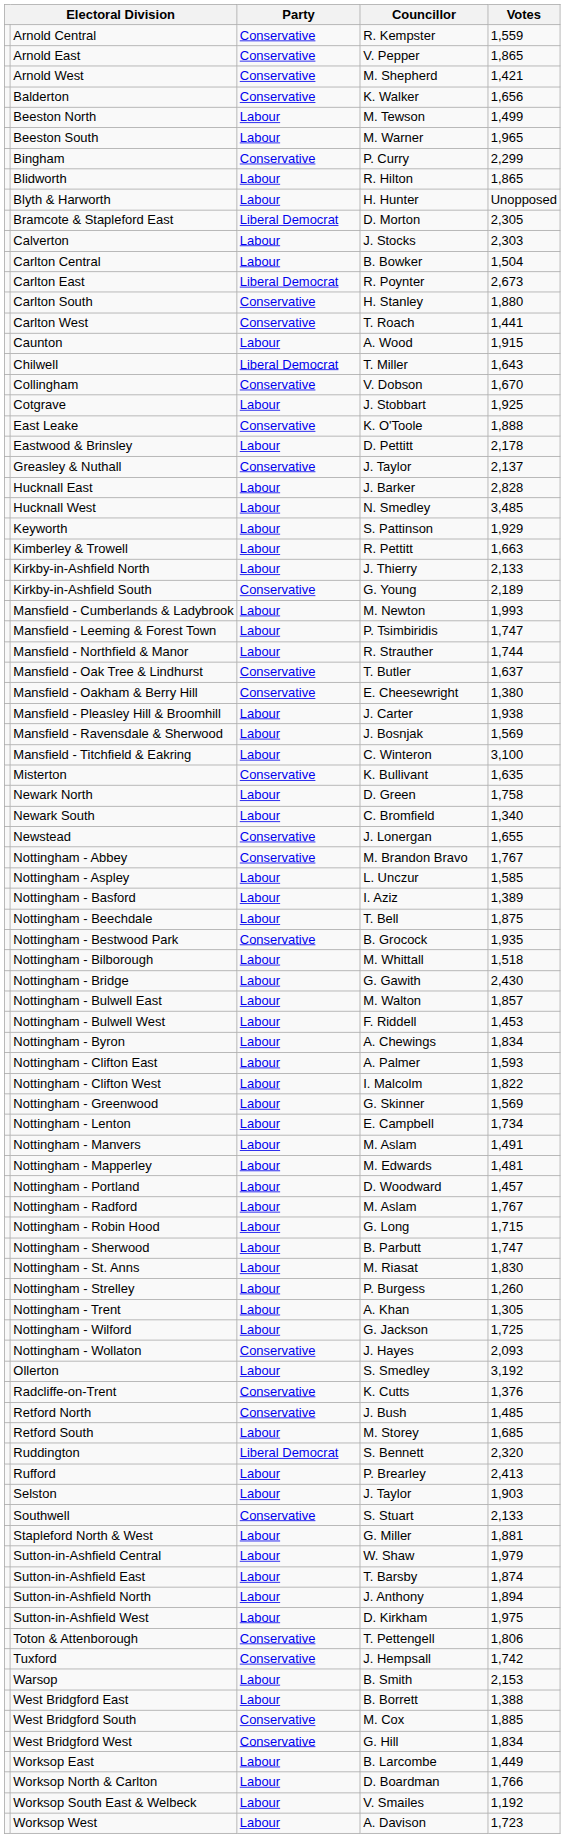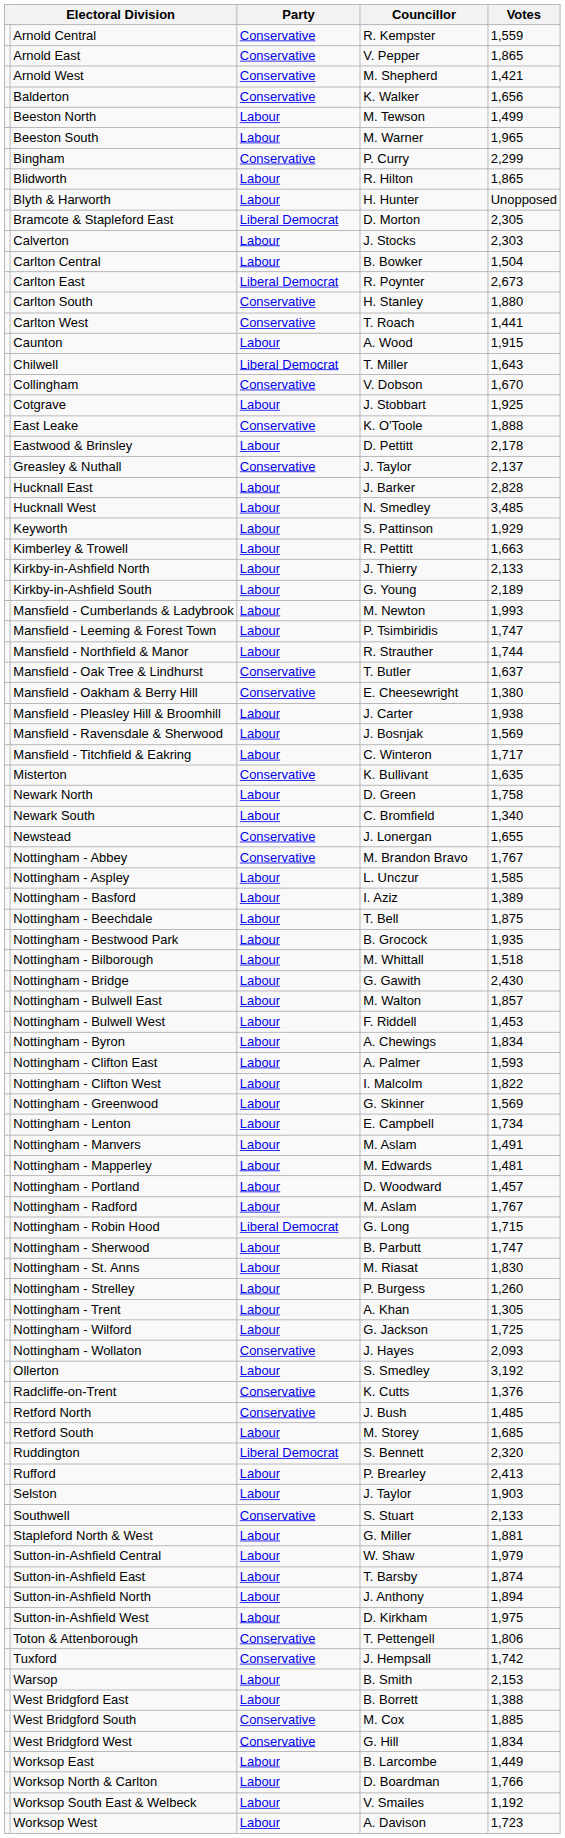(278, 590) Conservative -> (260, 590) Labour
(507, 754) 3,100 -> (507, 754) 1,717
(278, 939) Conservative -> (260, 939) Labour
(260, 1227) Labour -> (289, 1227) Liberal Democrat
